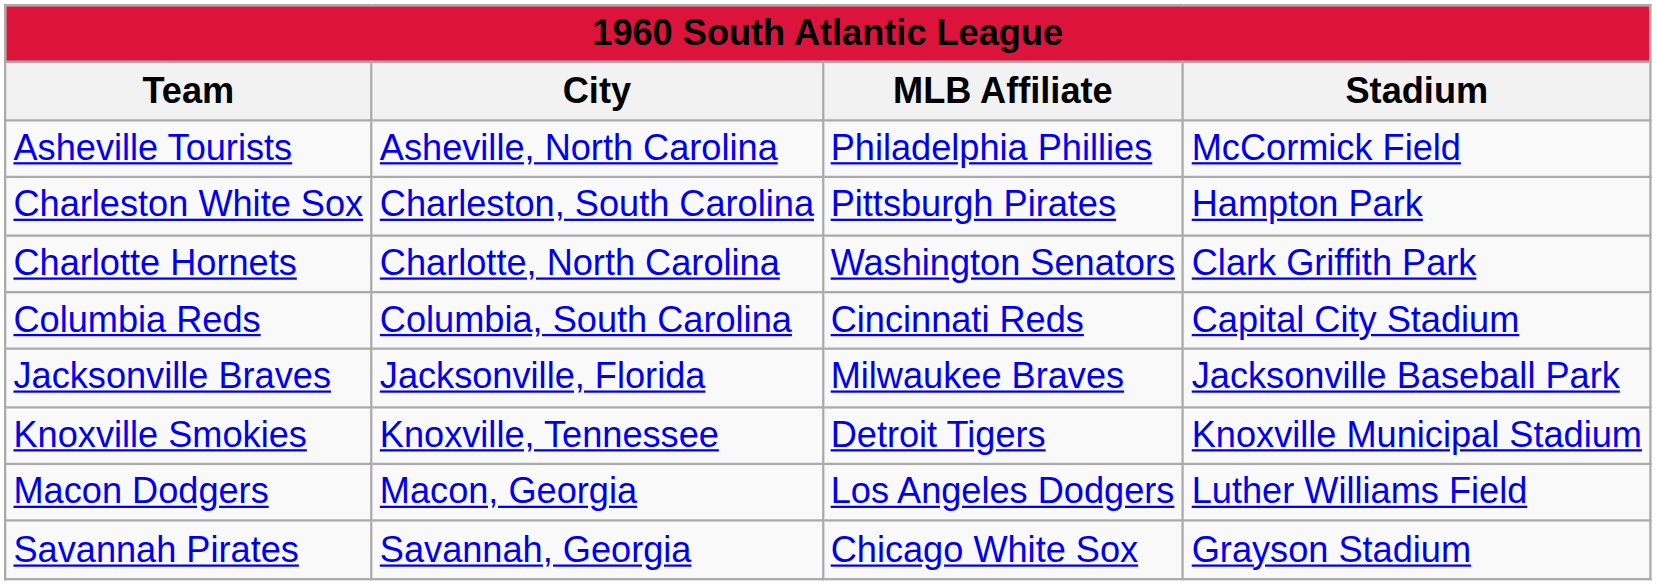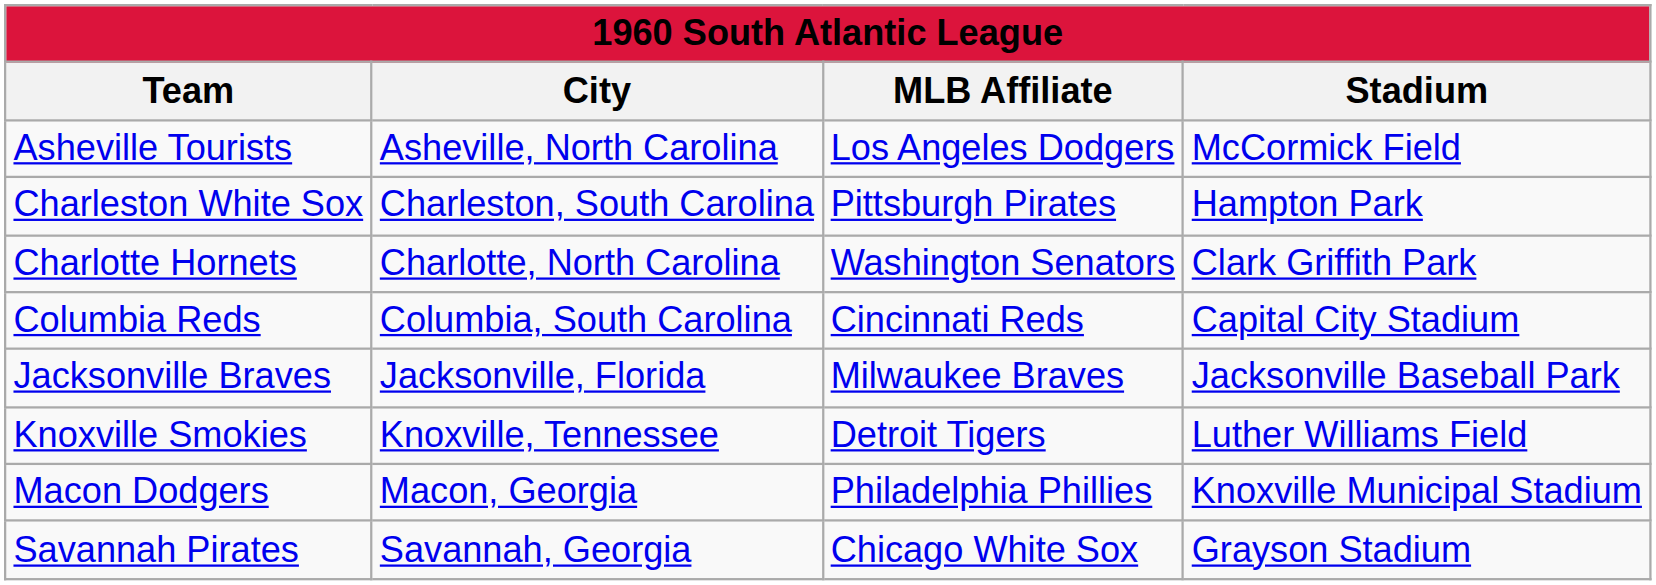(991, 147) Philadelphia Phillies -> (1003, 147) Los Angeles Dodgers
(1417, 434) Knoxville Municipal Stadium -> (1360, 434) Luther Williams Field
(1003, 491) Los Angeles Dodgers -> (991, 491) Philadelphia Phillies
(1360, 491) Luther Williams Field -> (1417, 491) Knoxville Municipal Stadium
